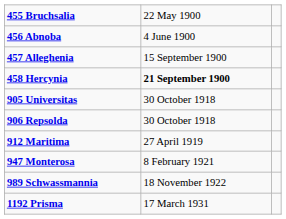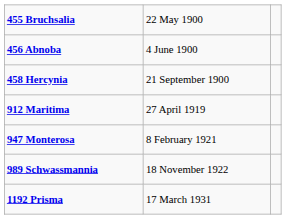- row: (40, 57)
(187, 78) bold -> (187, 79) normal
- row: (42, 99)
- row: (37, 120)
